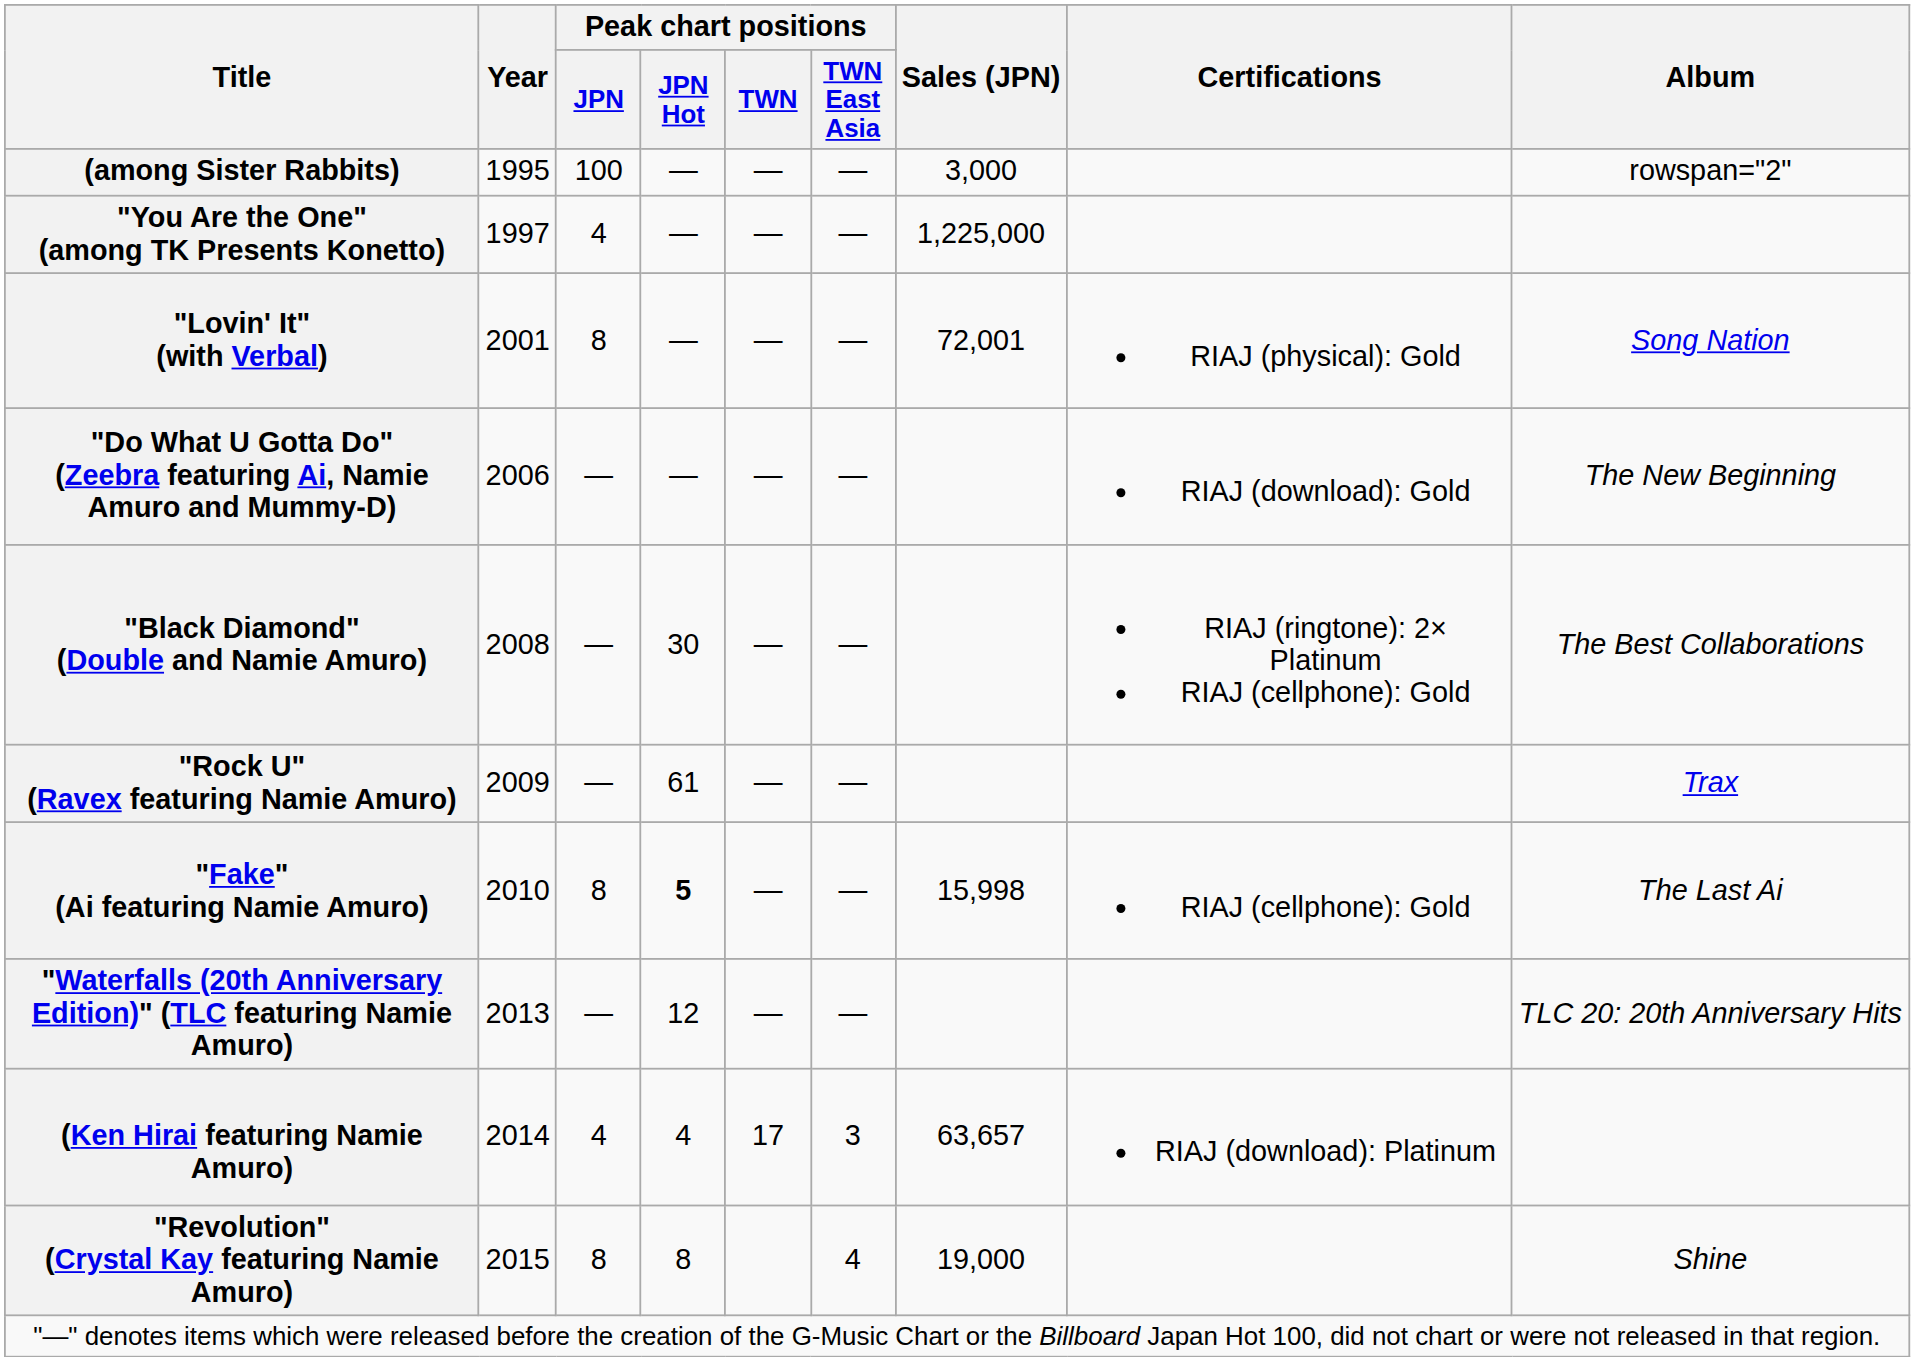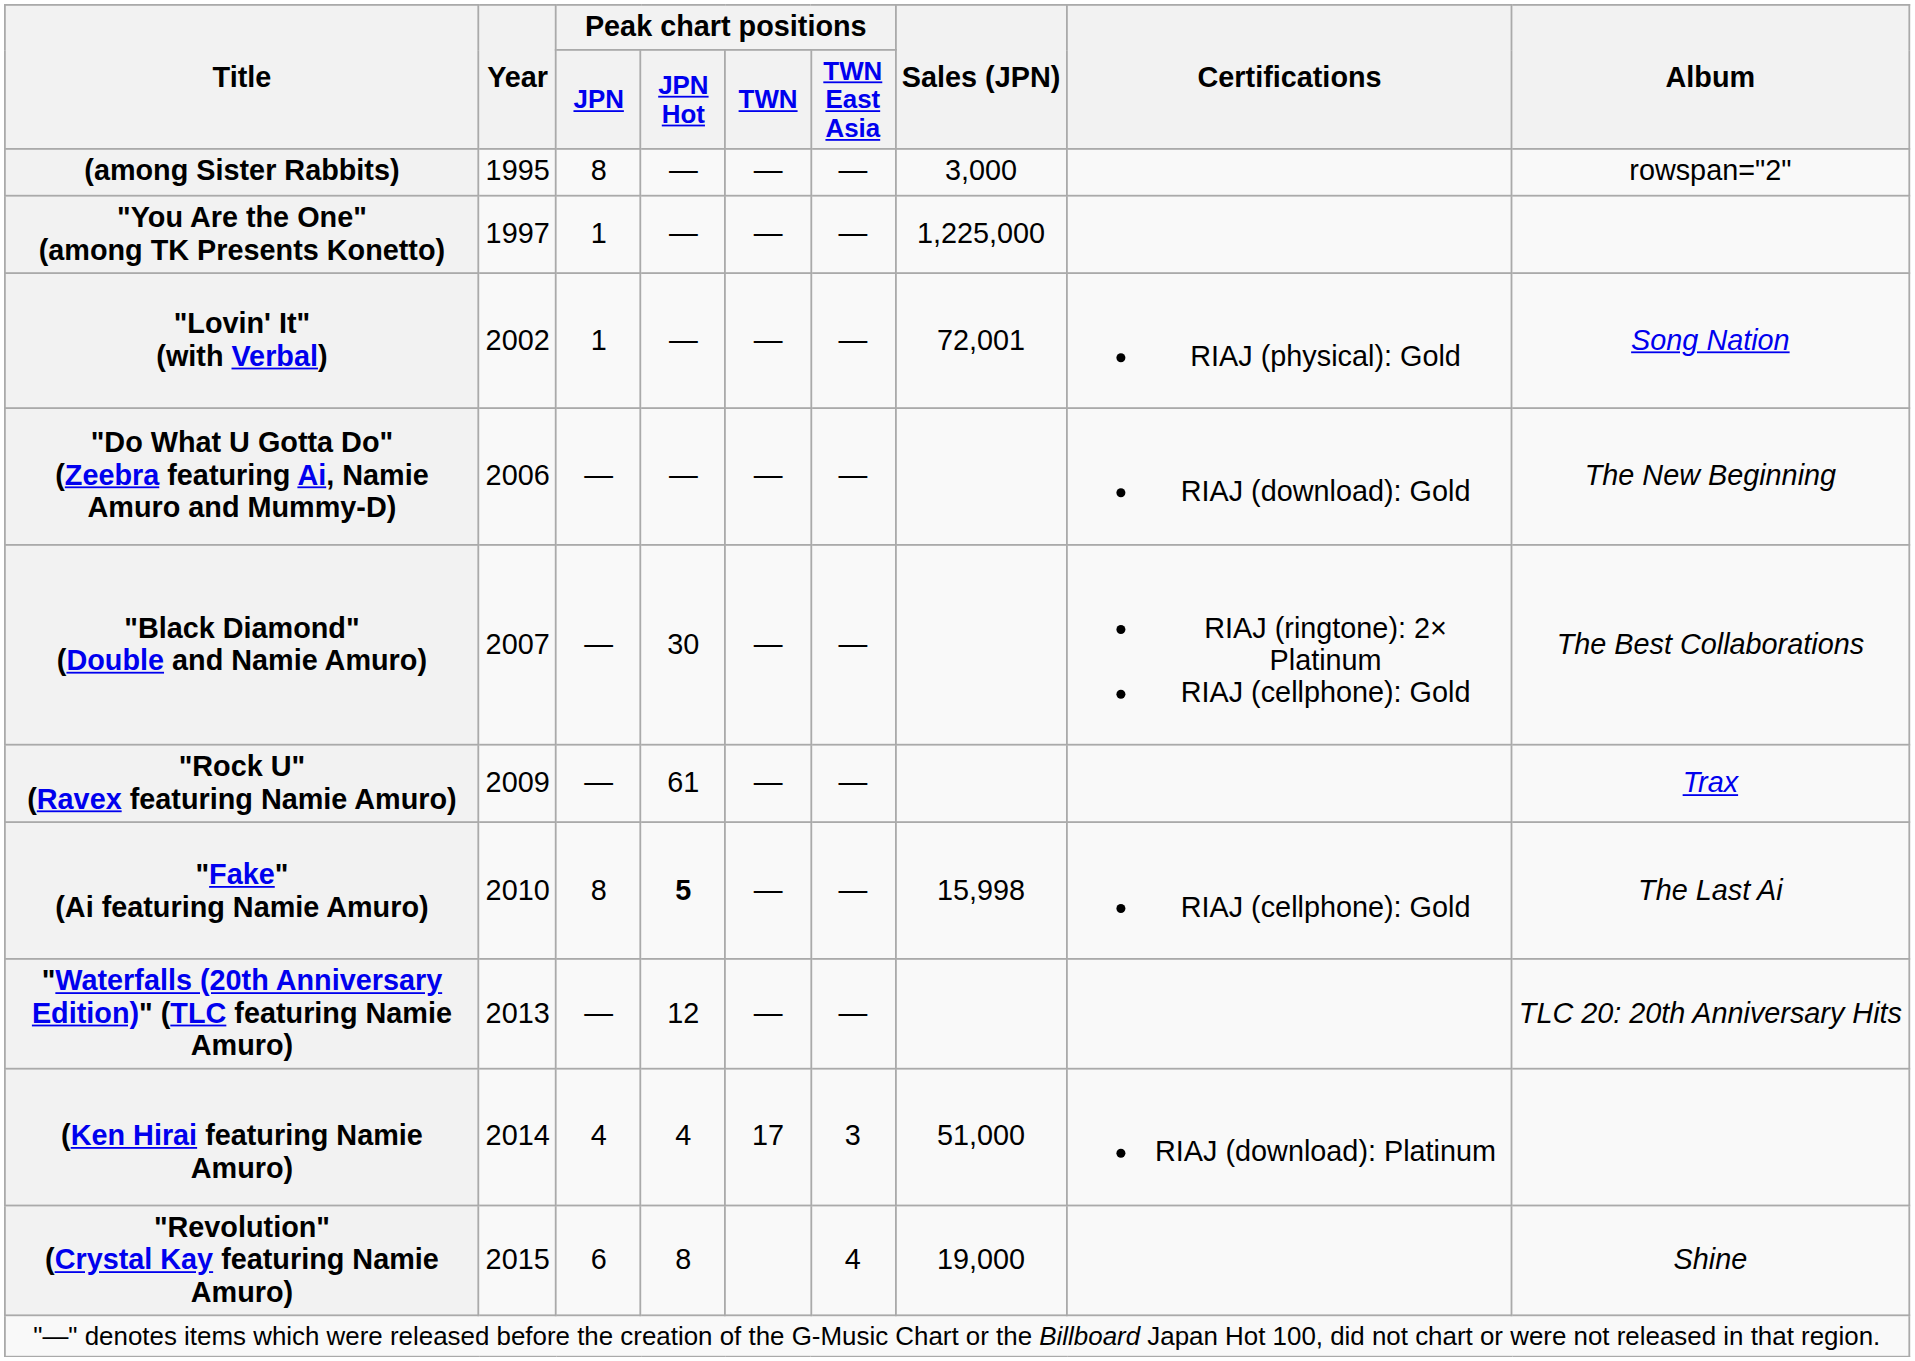(599, 171) 100 -> (599, 171) 8
(599, 233) 4 -> (599, 233) 1
(518, 340) 2001 -> (518, 340) 2002
(599, 340) 8 -> (599, 340) 1
(518, 644) 2008 -> (518, 644) 2007
(981, 1136) 63,657 -> (981, 1136) 51,000
(599, 1259) 8 -> (599, 1259) 6
